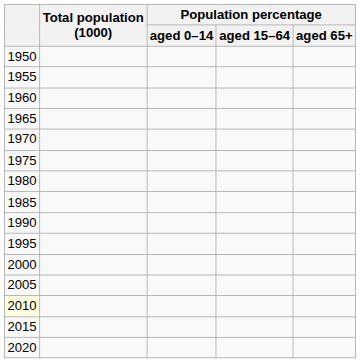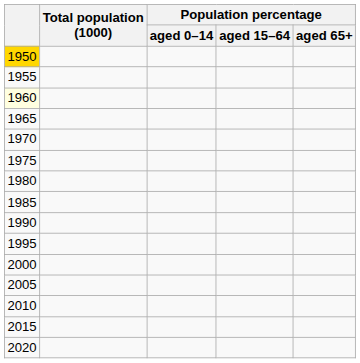(22, 56) no background -> (22, 56) gold background
(22, 98) no background -> (22, 98) lightyellow background
(22, 306) lightyellow background -> (22, 306) no background
